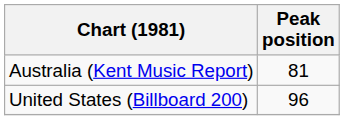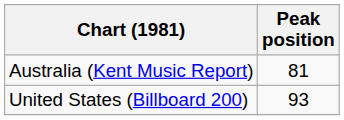(298, 99) 96 -> (298, 99) 93
